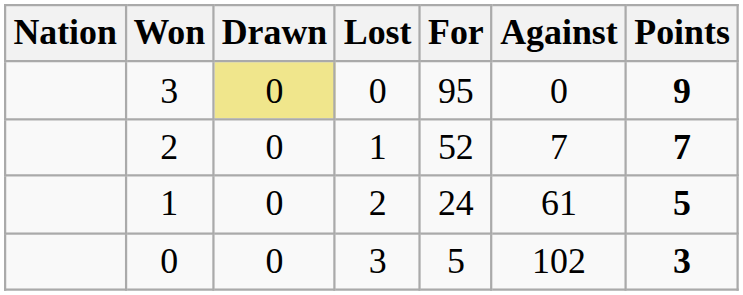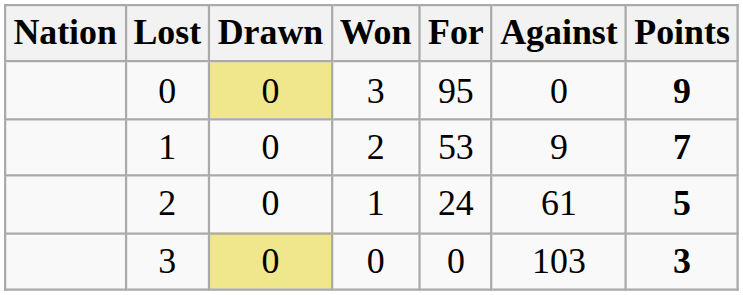columns swapped: (169, 32) <-> (378, 32)
(456, 146) 52 -> (456, 146) 53
(559, 146) 7 -> (559, 146) 9
(274, 260) no background -> (270, 260) khaki background
(456, 260) 5 -> (456, 260) 0
(559, 260) 102 -> (559, 260) 103
